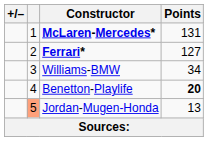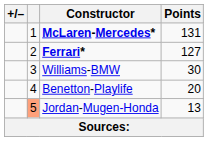(194, 70) 34 -> (194, 70) 30
(194, 89) bold -> (194, 89) normal
